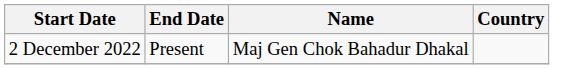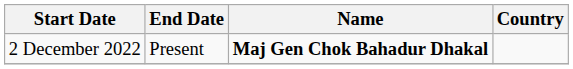(351, 48) normal -> (360, 48) bold
